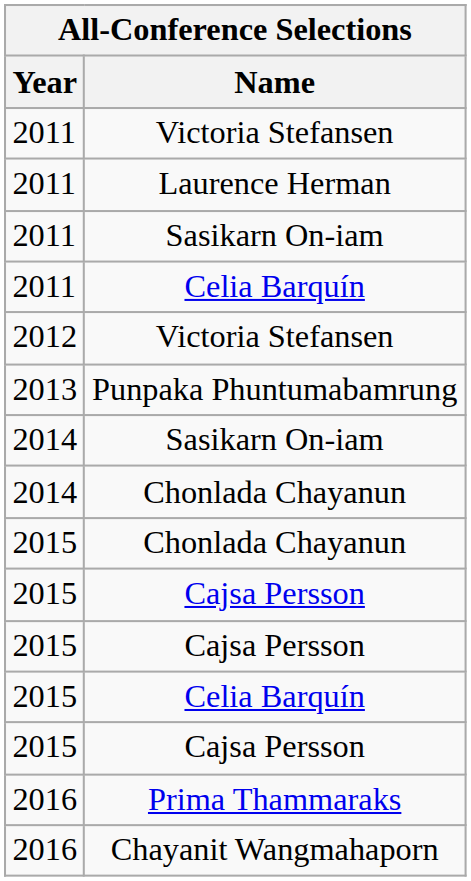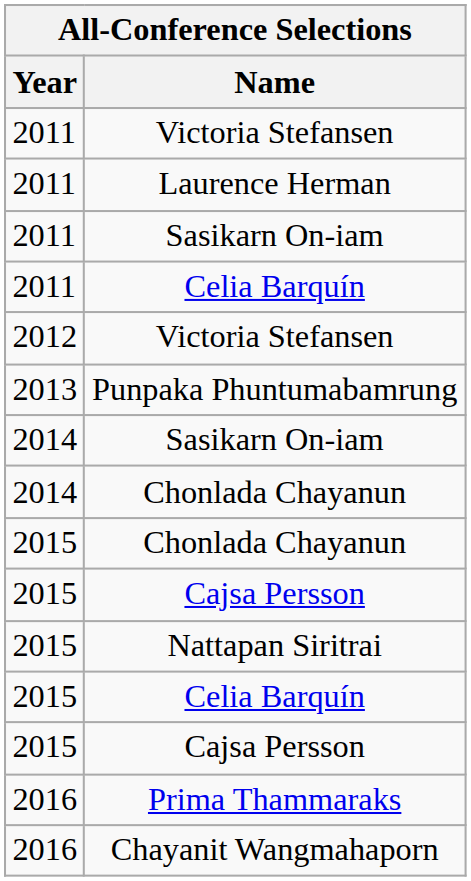(275, 645) Cajsa Persson -> (275, 645) Nattapan Siritrai
